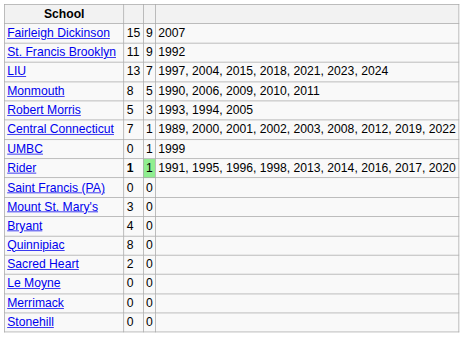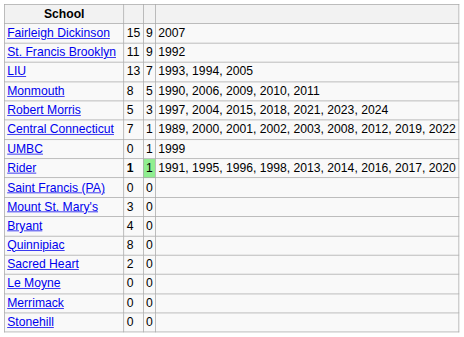(273, 71) 1997, 2004, 2015, 2018, 2021, 2023, 2024 -> (206, 71) 1993, 1994, 2005
(206, 110) 1993, 1994, 2005 -> (273, 110) 1997, 2004, 2015, 2018, 2021, 2023, 2024
